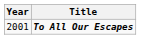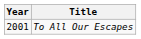(83, 27) bold -> (83, 27) normal
